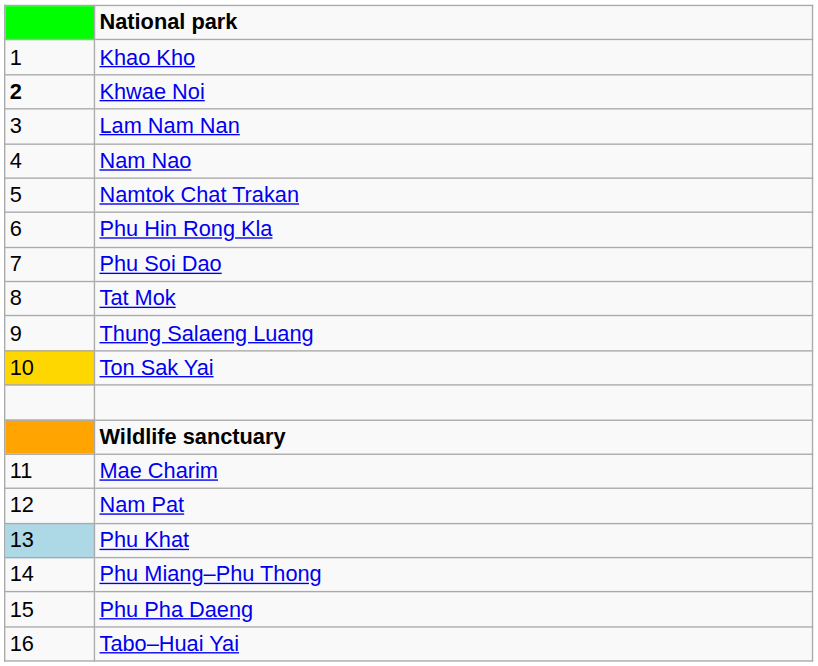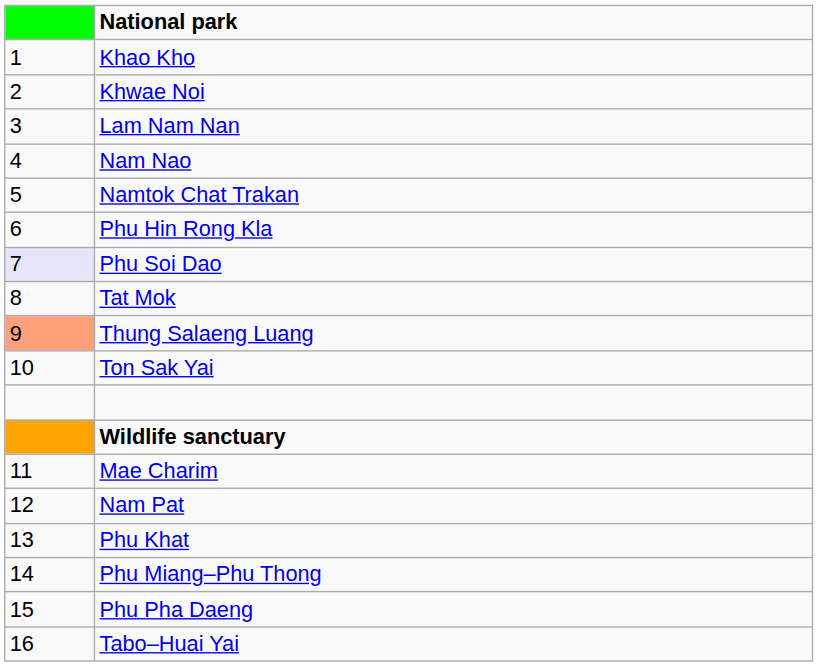(16, 91) bold -> (16, 91) normal
(16, 264) no background -> (16, 264) lavender background
(16, 333) no background -> (16, 333) lightsalmon background
(22, 367) gold background -> (22, 367) no background
(22, 540) lightblue background -> (22, 540) no background
